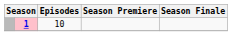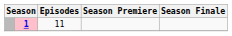(59, 24) 10 -> (59, 24) 11
